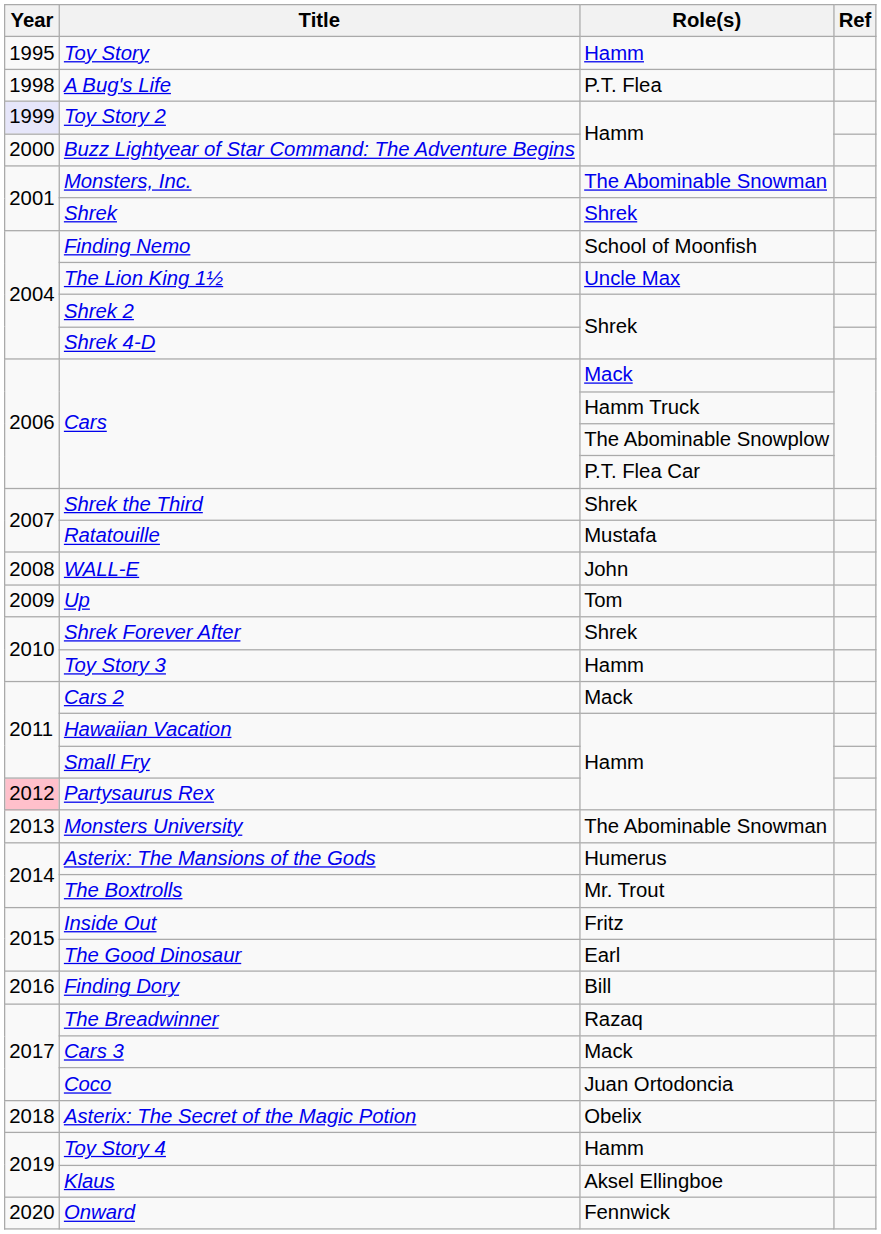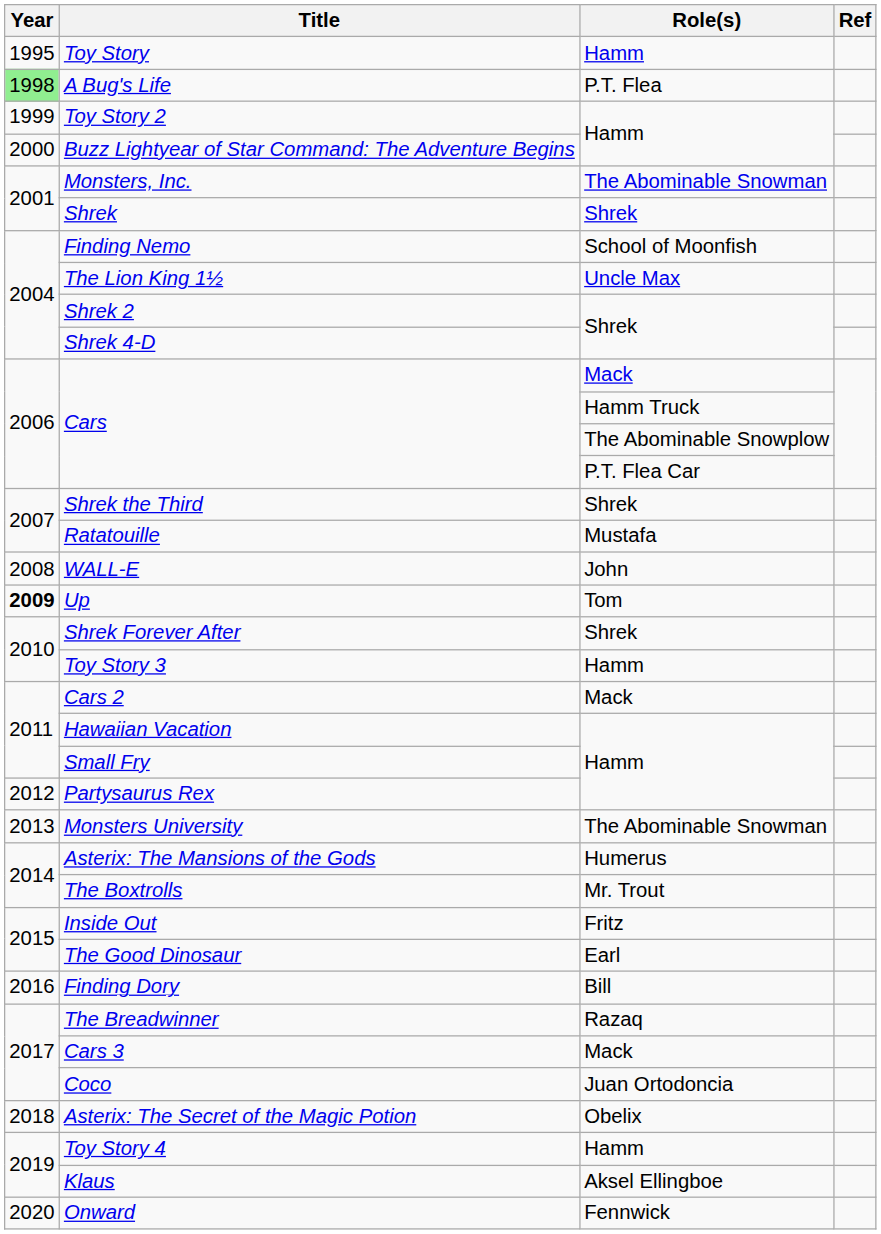(32, 85) no background -> (32, 85) lightgreen background
(32, 117) lavender background -> (32, 117) no background
(32, 600) normal -> (32, 600) bold
(32, 794) pink background -> (32, 794) no background
